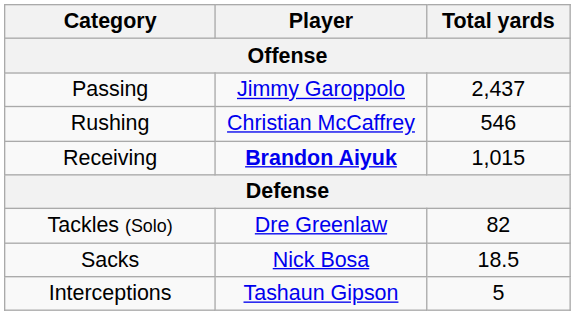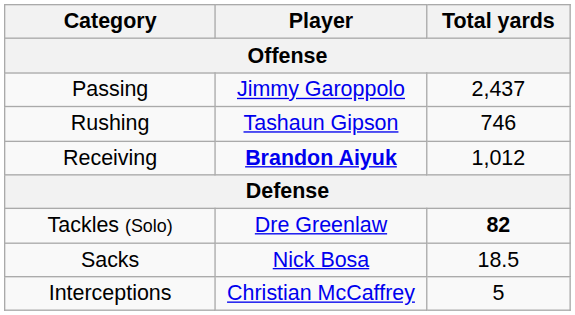(321, 123) Christian McCaffrey -> (321, 123) Tashaun Gipson
(498, 123) 546 -> (498, 123) 746
(498, 157) 1,015 -> (498, 157) 1,012
(498, 225) normal -> (498, 225) bold
(321, 293) Tashaun Gipson -> (321, 293) Christian McCaffrey
